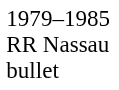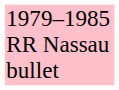(60, 45) no background -> (60, 45) pink background
